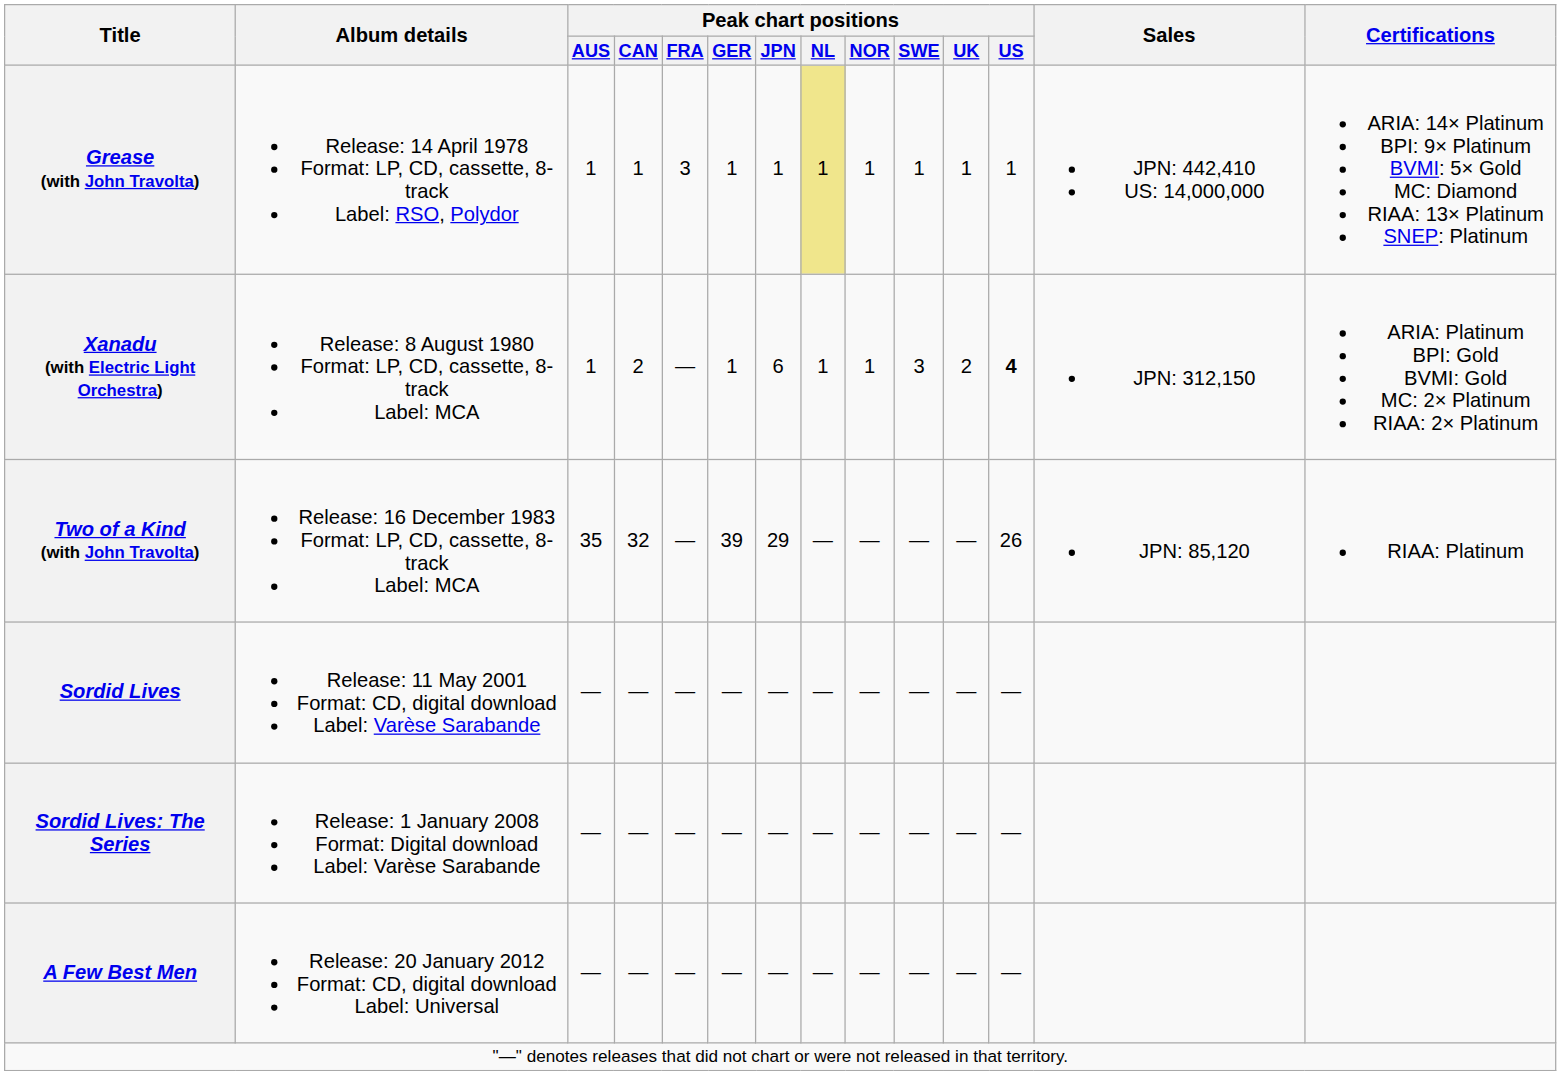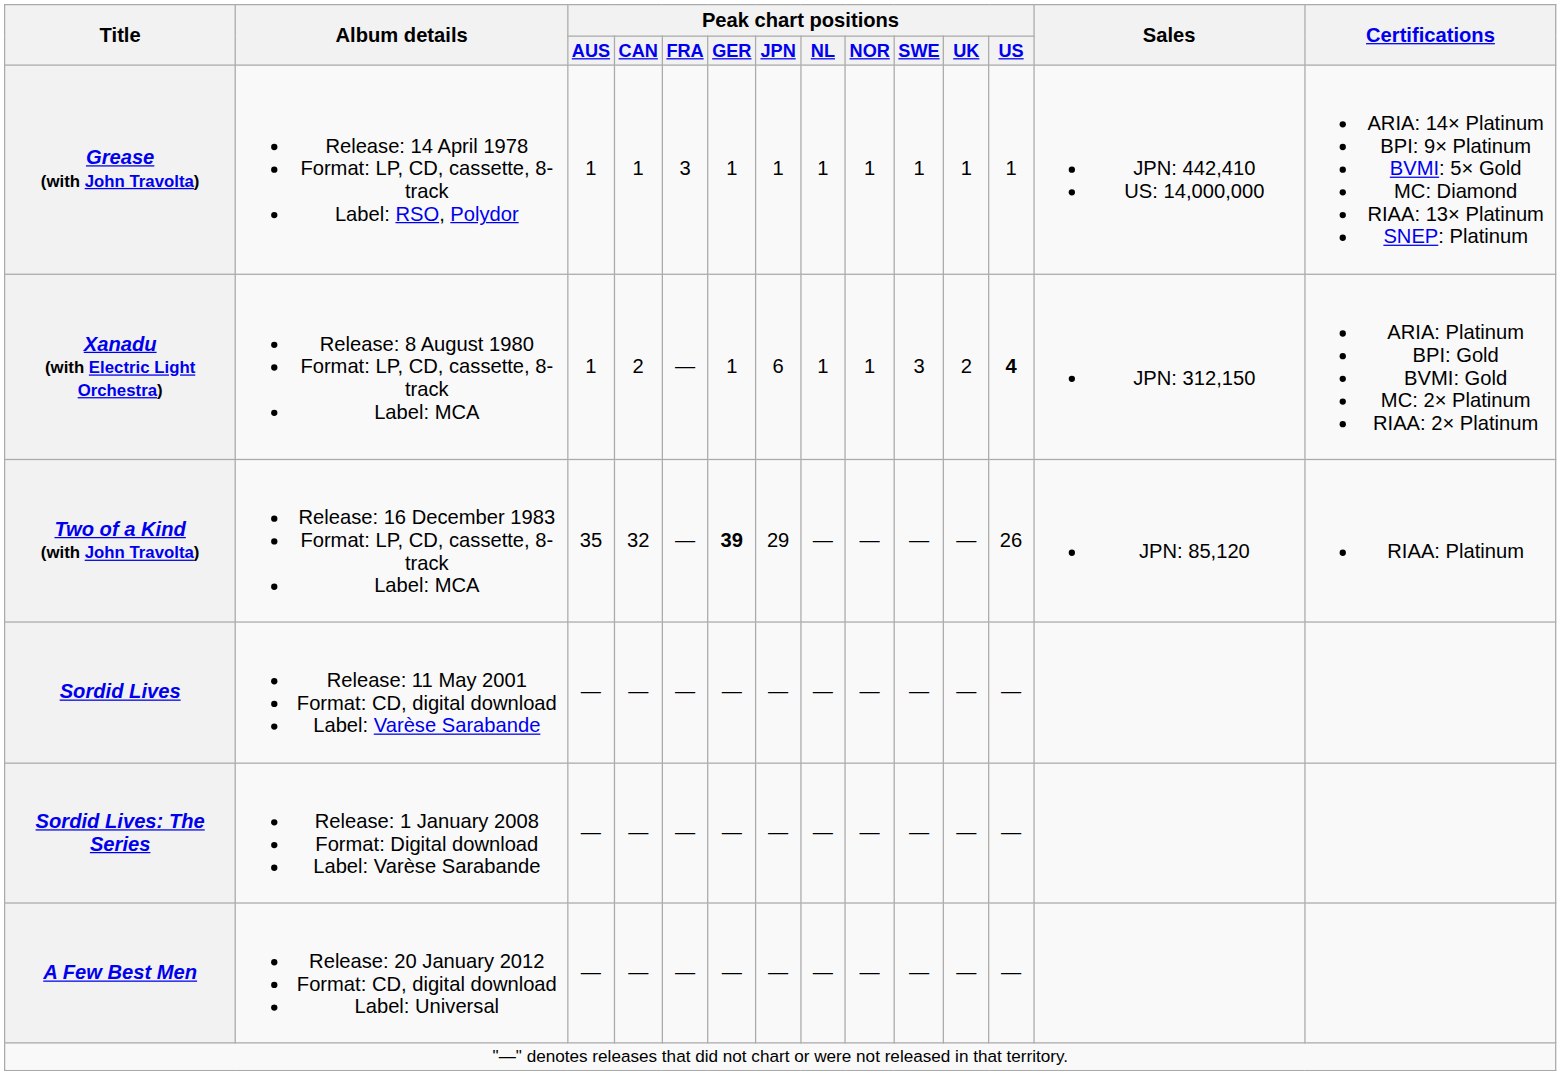(823, 169) khaki background -> (823, 169) no background
(732, 540) normal -> (732, 540) bold
